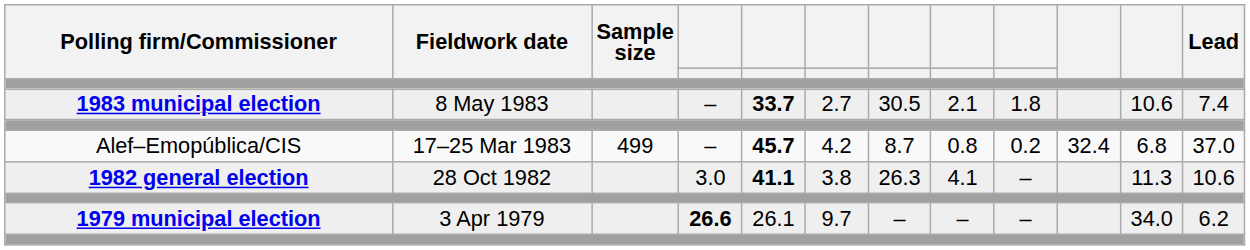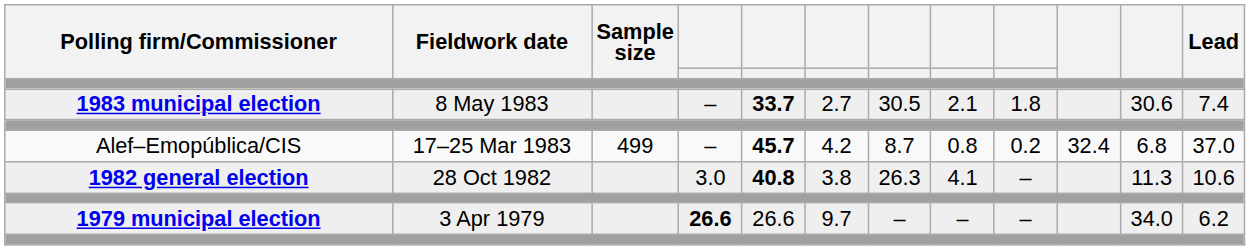(1152, 105) 10.6 -> (1152, 105) 30.6
(773, 177) 41.1 -> (773, 177) 40.8
(773, 219) 26.1 -> (773, 219) 26.6
